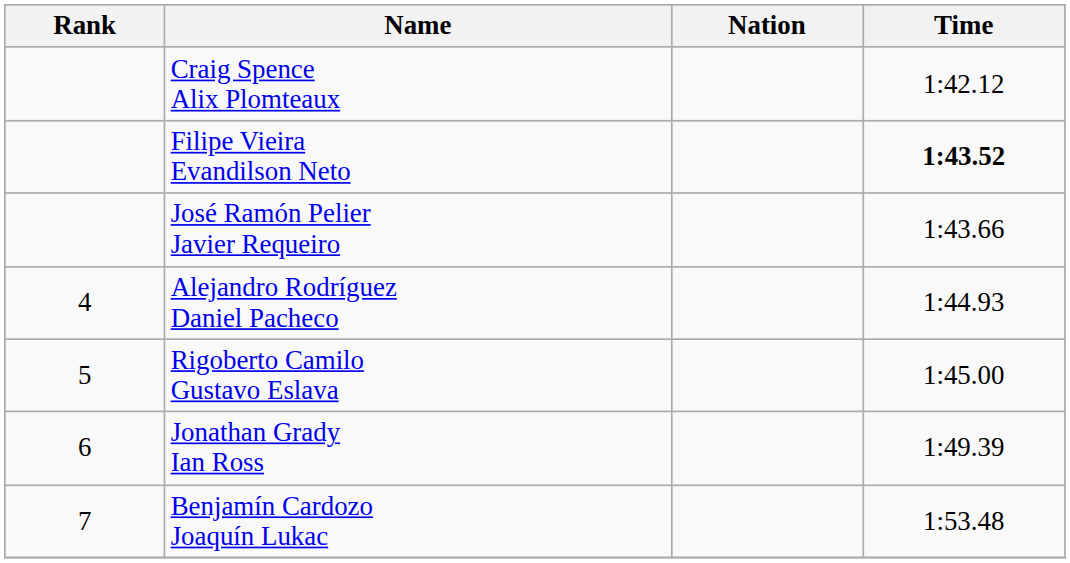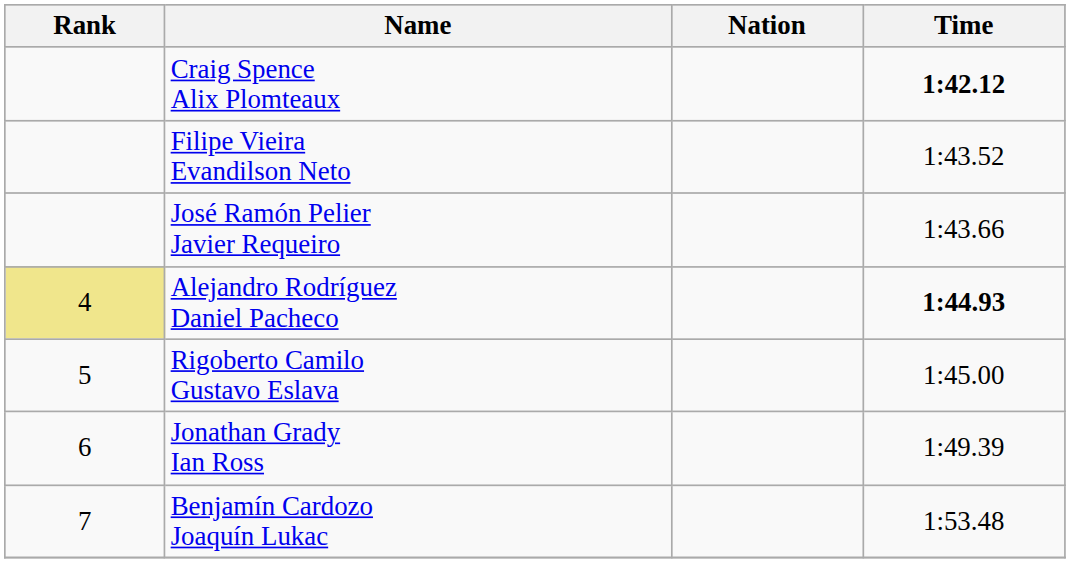(964, 83) normal -> (964, 83) bold
(964, 156) bold -> (964, 156) normal
(85, 302) no background -> (85, 302) khaki background
(964, 302) normal -> (964, 302) bold
